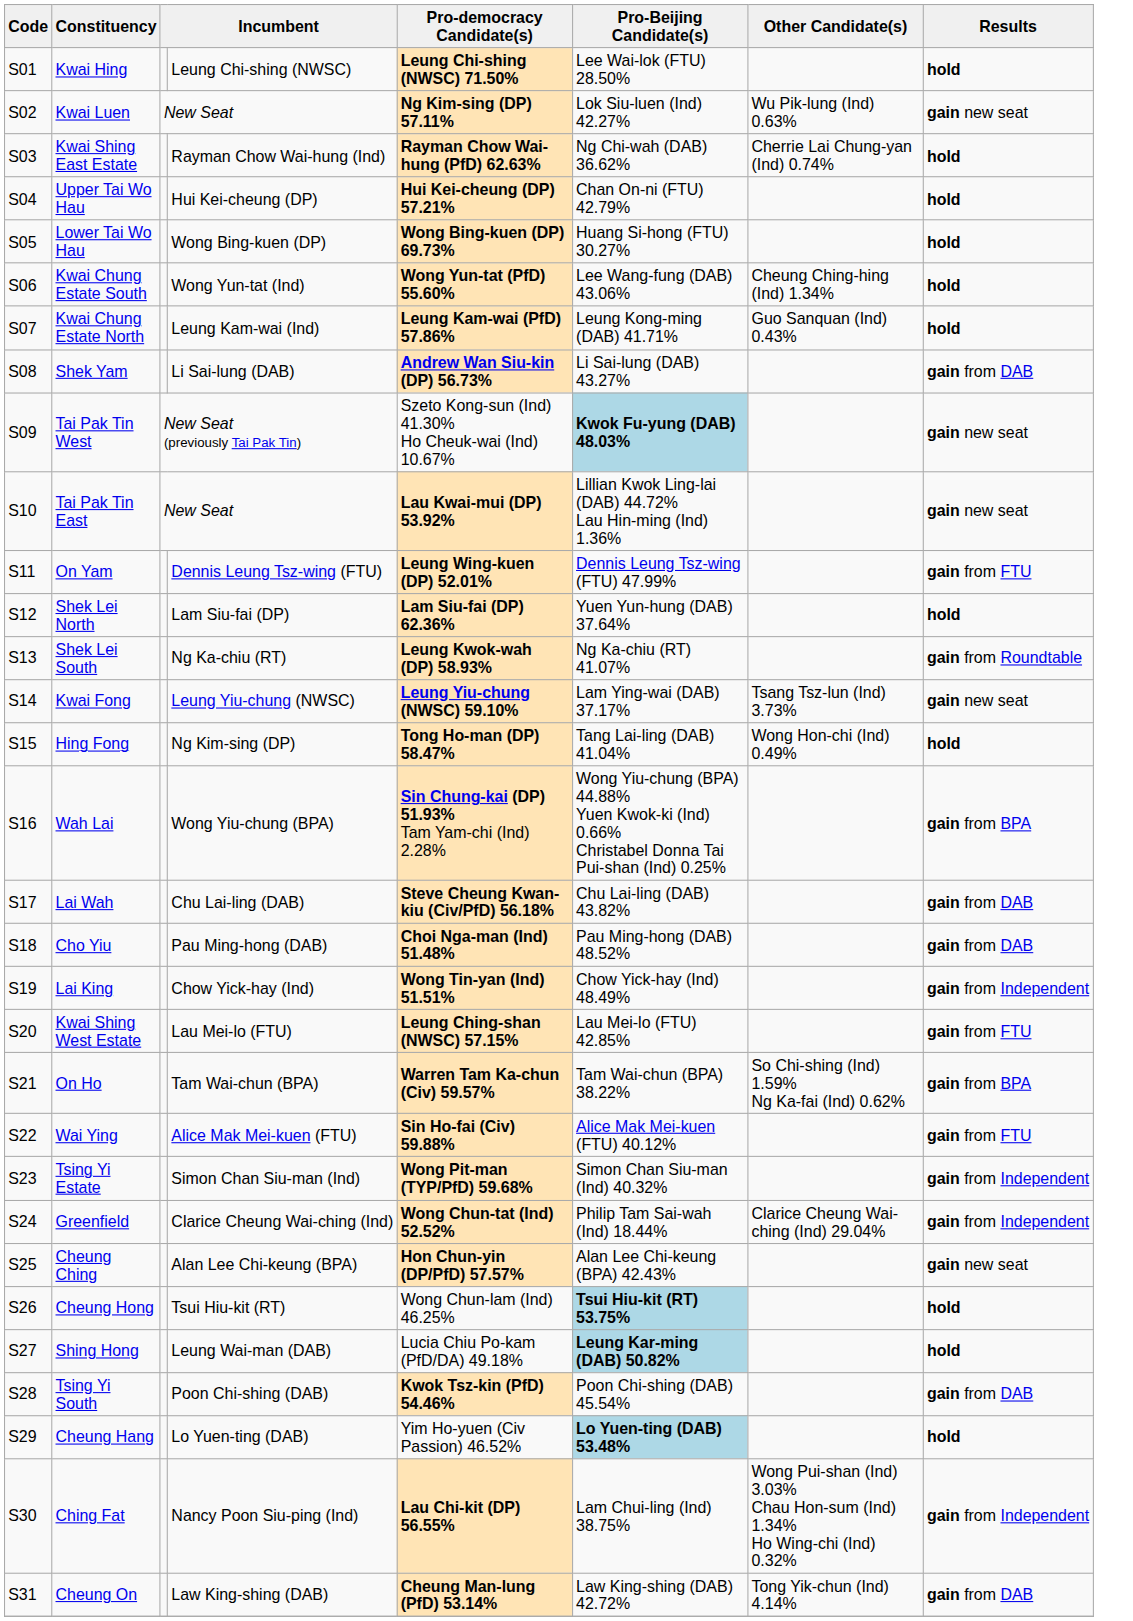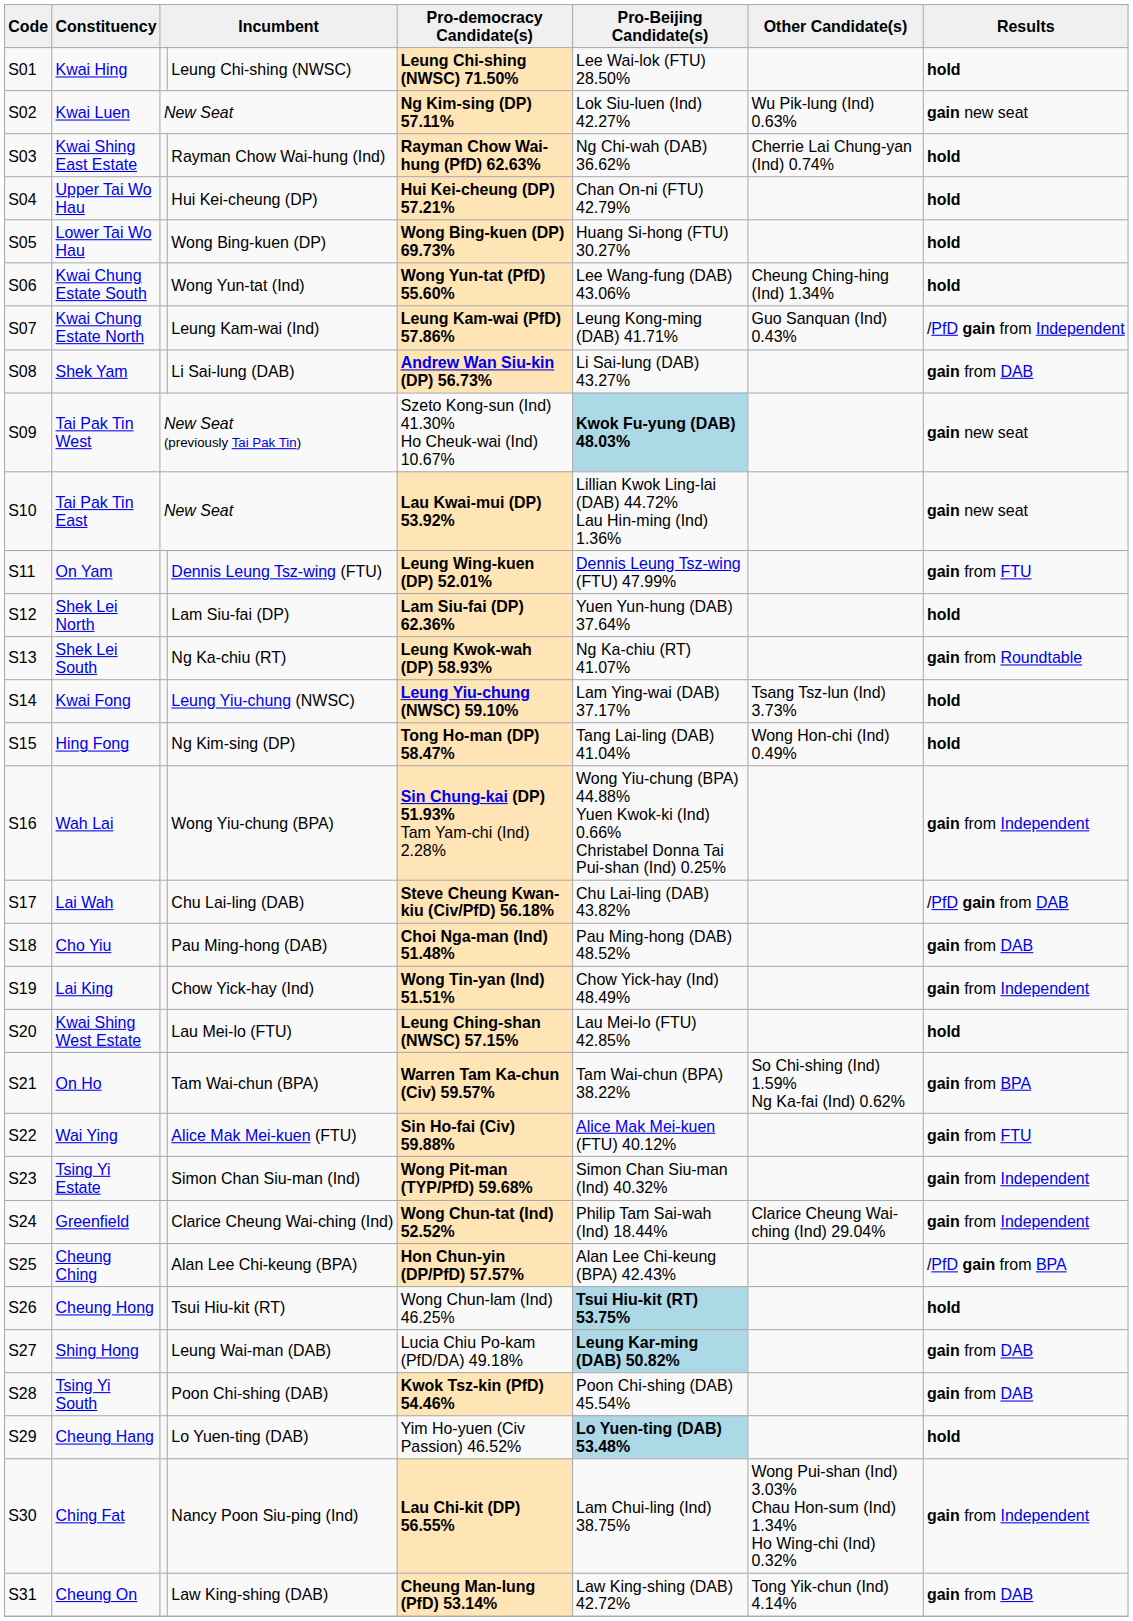(944, 328) hold -> (1026, 328) /PfD gain from Independent
(977, 701) gain new seat -> (944, 701) hold
(979, 823) gain from BPA -> (1008, 823) gain from Independent
(980, 902) gain from DAB -> (998, 902) /PfD gain from DAB
(979, 1031) gain from FTU -> (944, 1031) hold
(977, 1265) gain new seat -> (997, 1265) /PfD gain from BPA
(944, 1351) hold -> (980, 1351) gain from DAB
